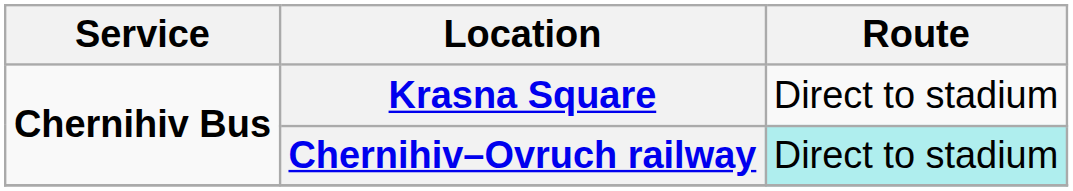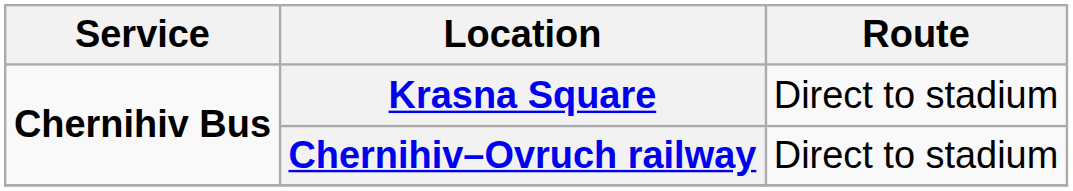(916, 154) paleturquoise background -> (916, 154) no background
